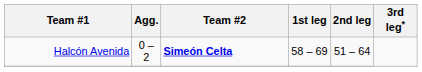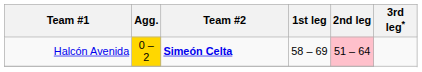(146, 51) no background -> (146, 51) gold background
(352, 51) no background -> (352, 51) pink background
